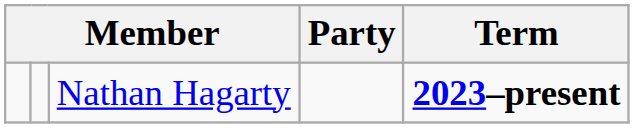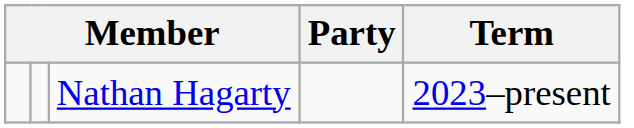(516, 92) bold -> (512, 92) normal
